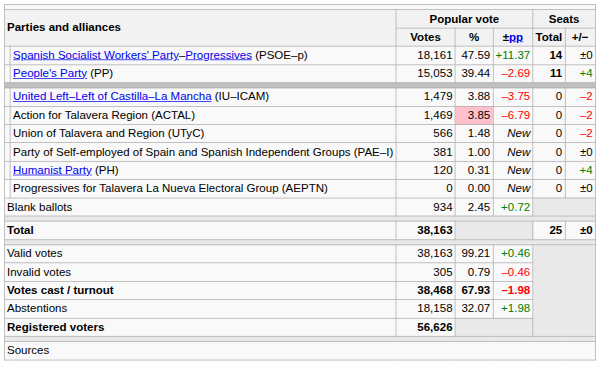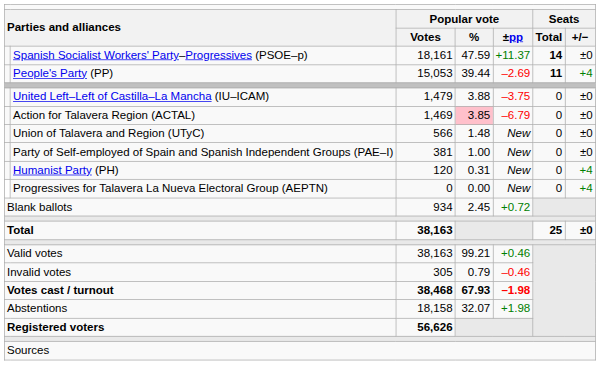(586, 97) –2 -> (586, 97) ±0
(586, 115) –2 -> (586, 115) ±0
(586, 133) –2 -> (586, 133) ±0
(586, 188) ±0 -> (586, 188) +4
